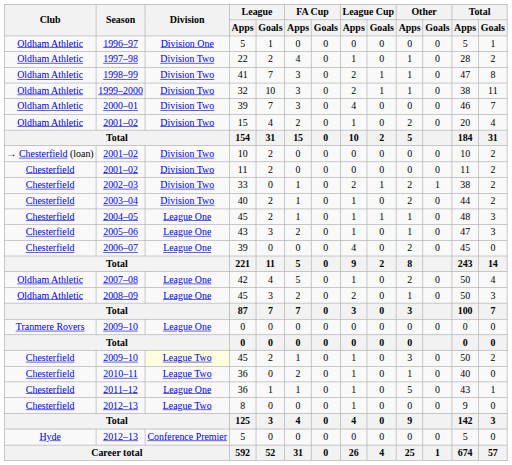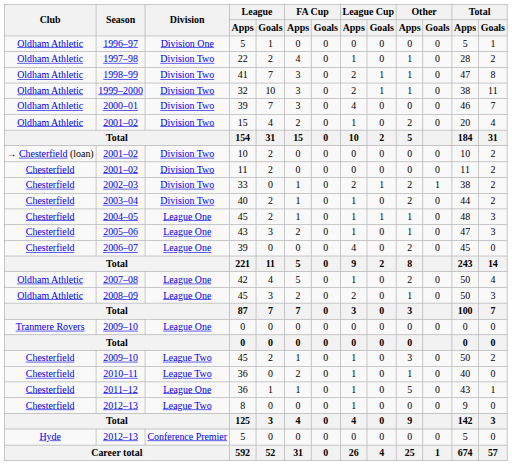(187, 358) lightyellow background -> (187, 358) no background
